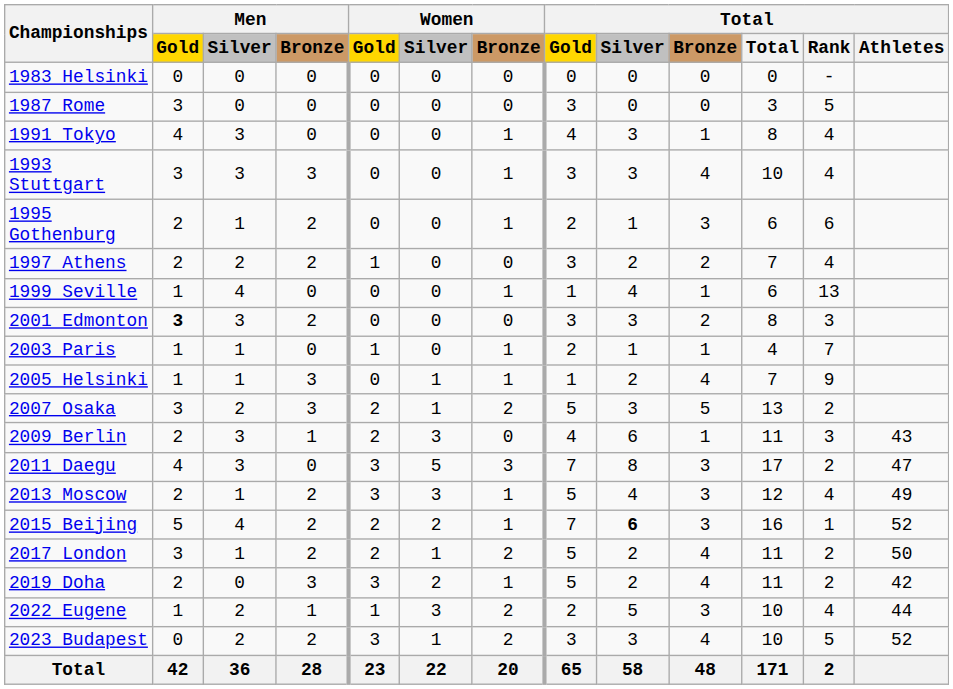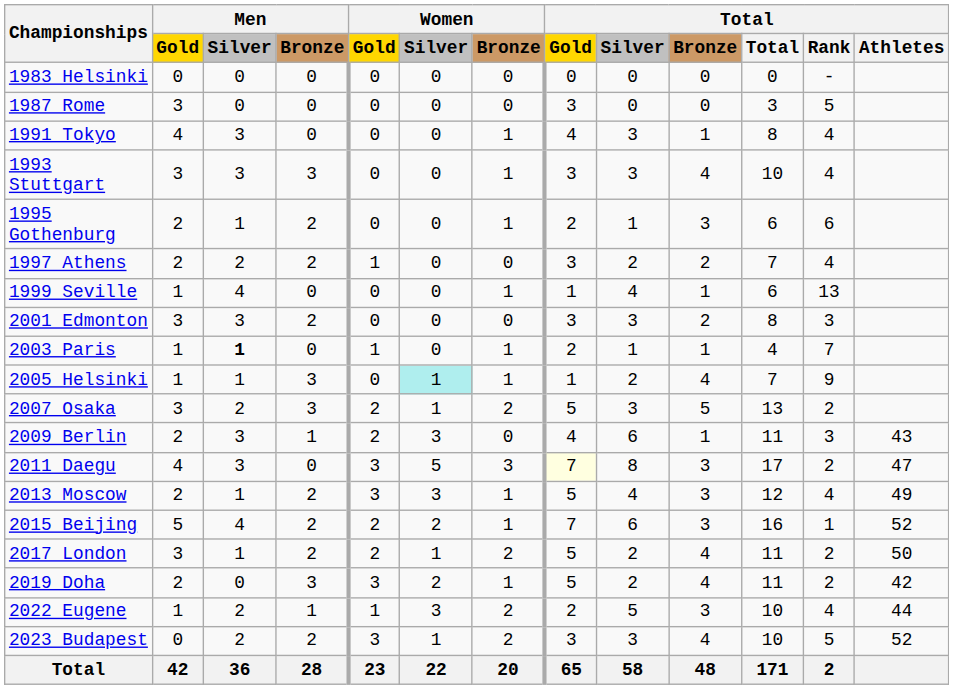(178, 322) bold -> (178, 322) normal
(240, 351) normal -> (240, 351) bold
(436, 380) no background -> (436, 380) paleturquoise background
(571, 467) no background -> (571, 467) lightyellow background
(633, 525) bold -> (633, 525) normal
